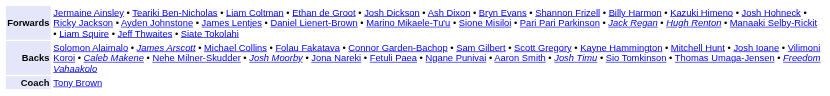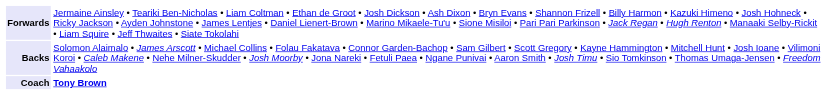(78, 83) normal -> (80, 83) bold
